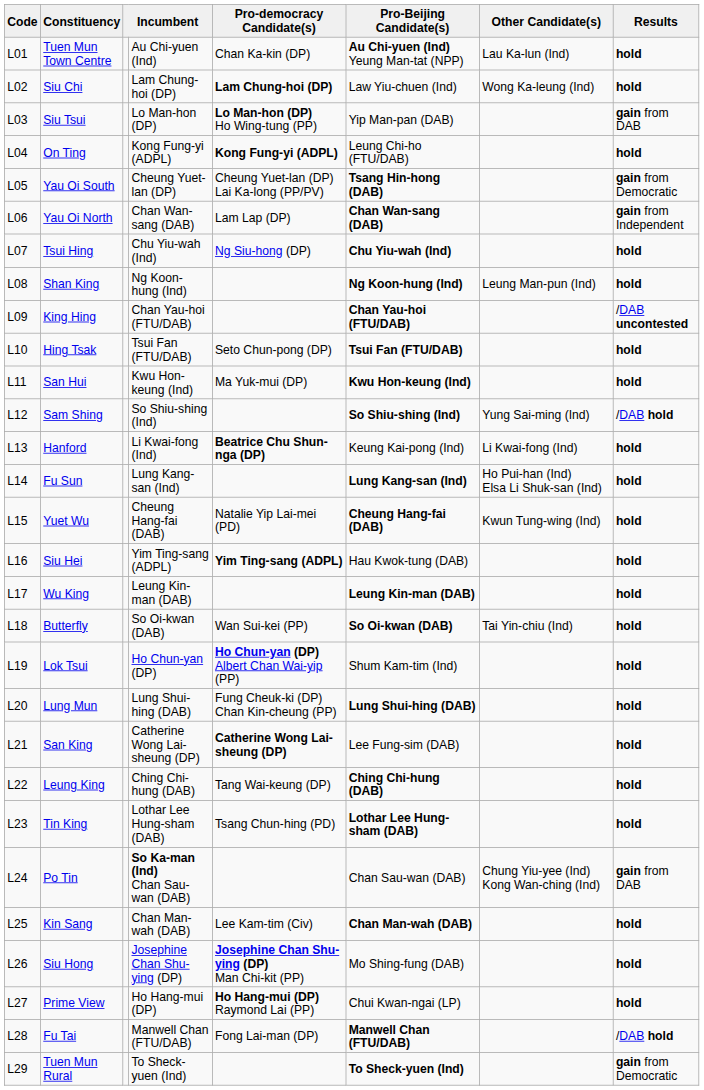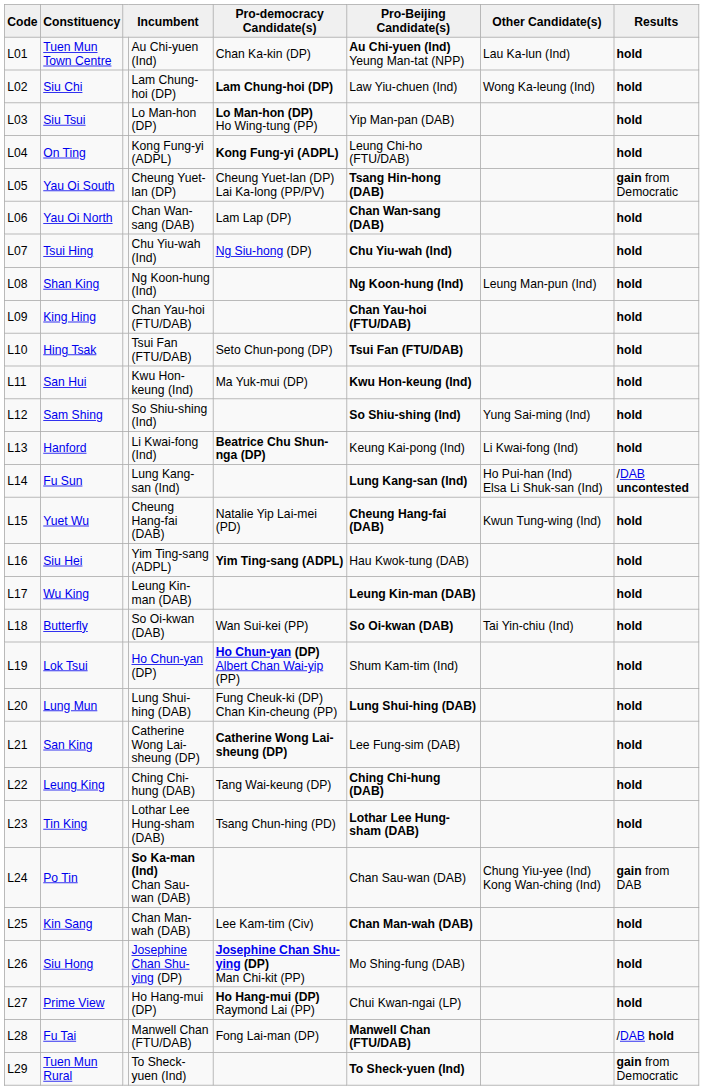(642, 120) gain from DAB -> (629, 120) hold
(650, 218) gain from Independent -> (629, 218) hold
(652, 317) /DAB uncontested -> (629, 317) hold
(645, 415) /DAB hold -> (629, 415) hold
(629, 481) hold -> (653, 481) /DAB uncontested
